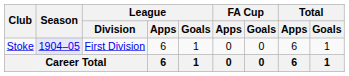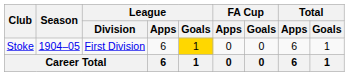(59, 46) lavender background -> (59, 46) no background
(196, 46) no background -> (196, 46) gold background
